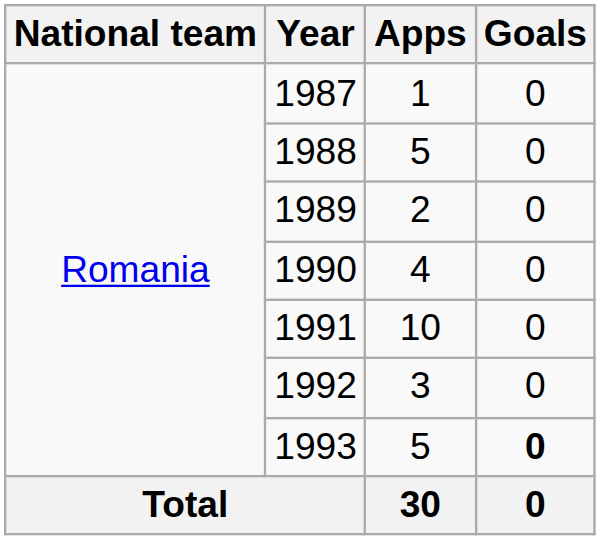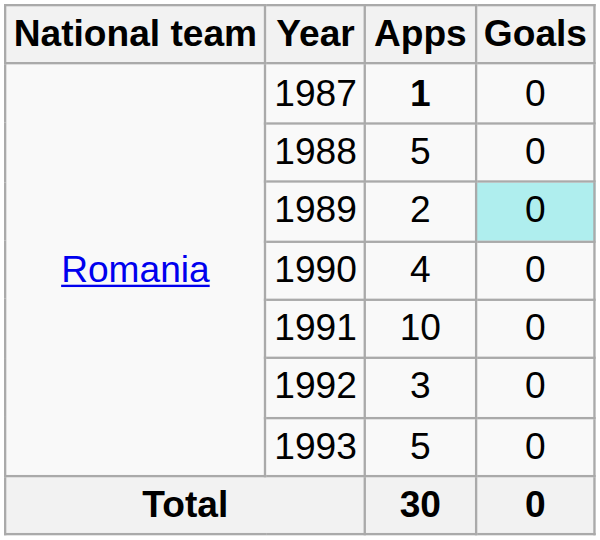(420, 92) normal -> (420, 92) bold
(535, 210) no background -> (535, 210) paleturquoise background
(535, 446) bold -> (535, 446) normal
